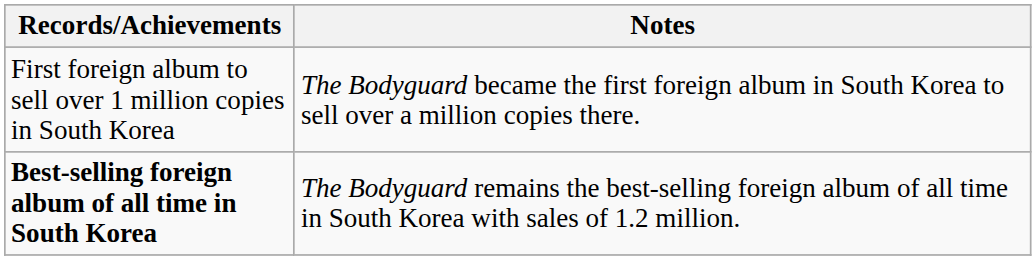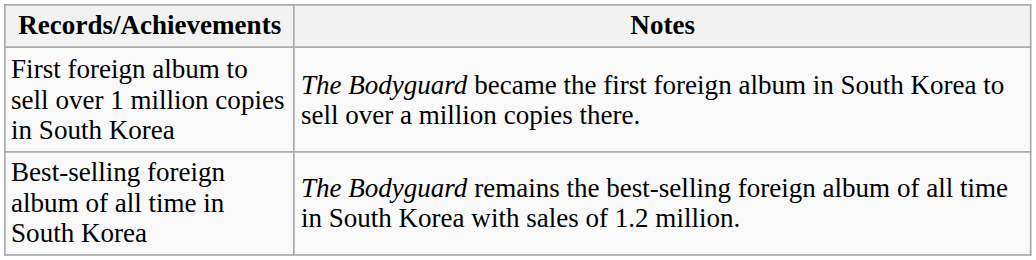(124, 202) bold -> (118, 202) normal
